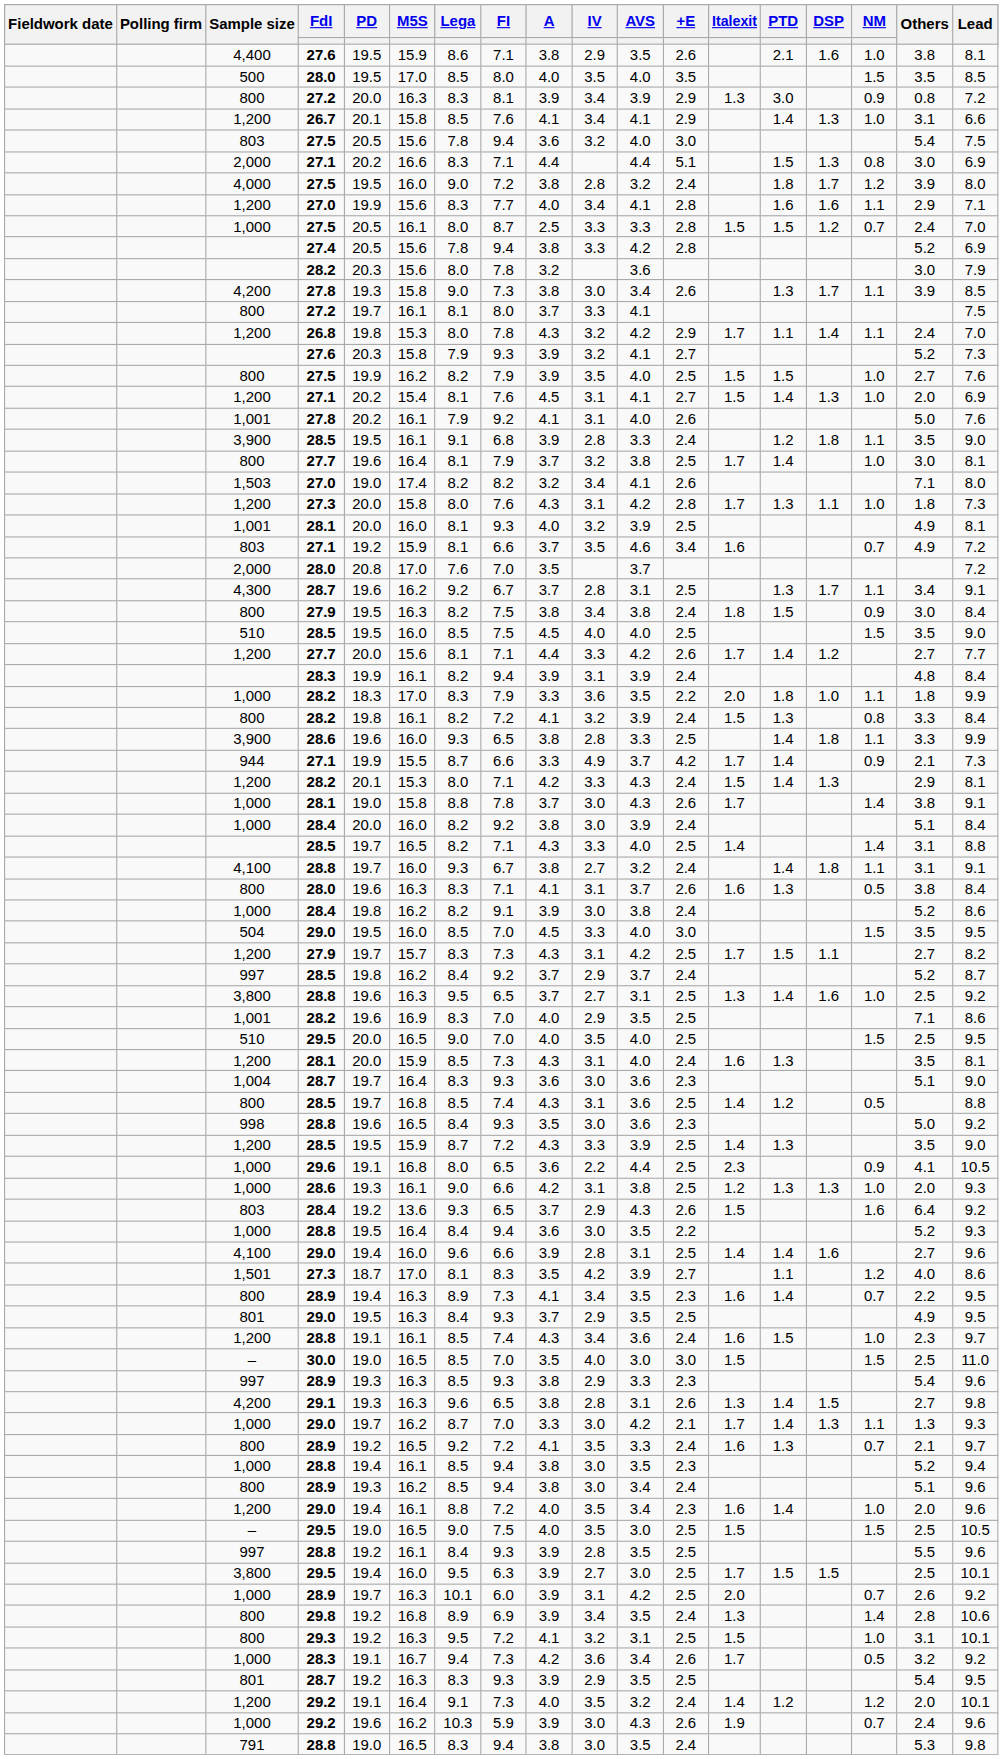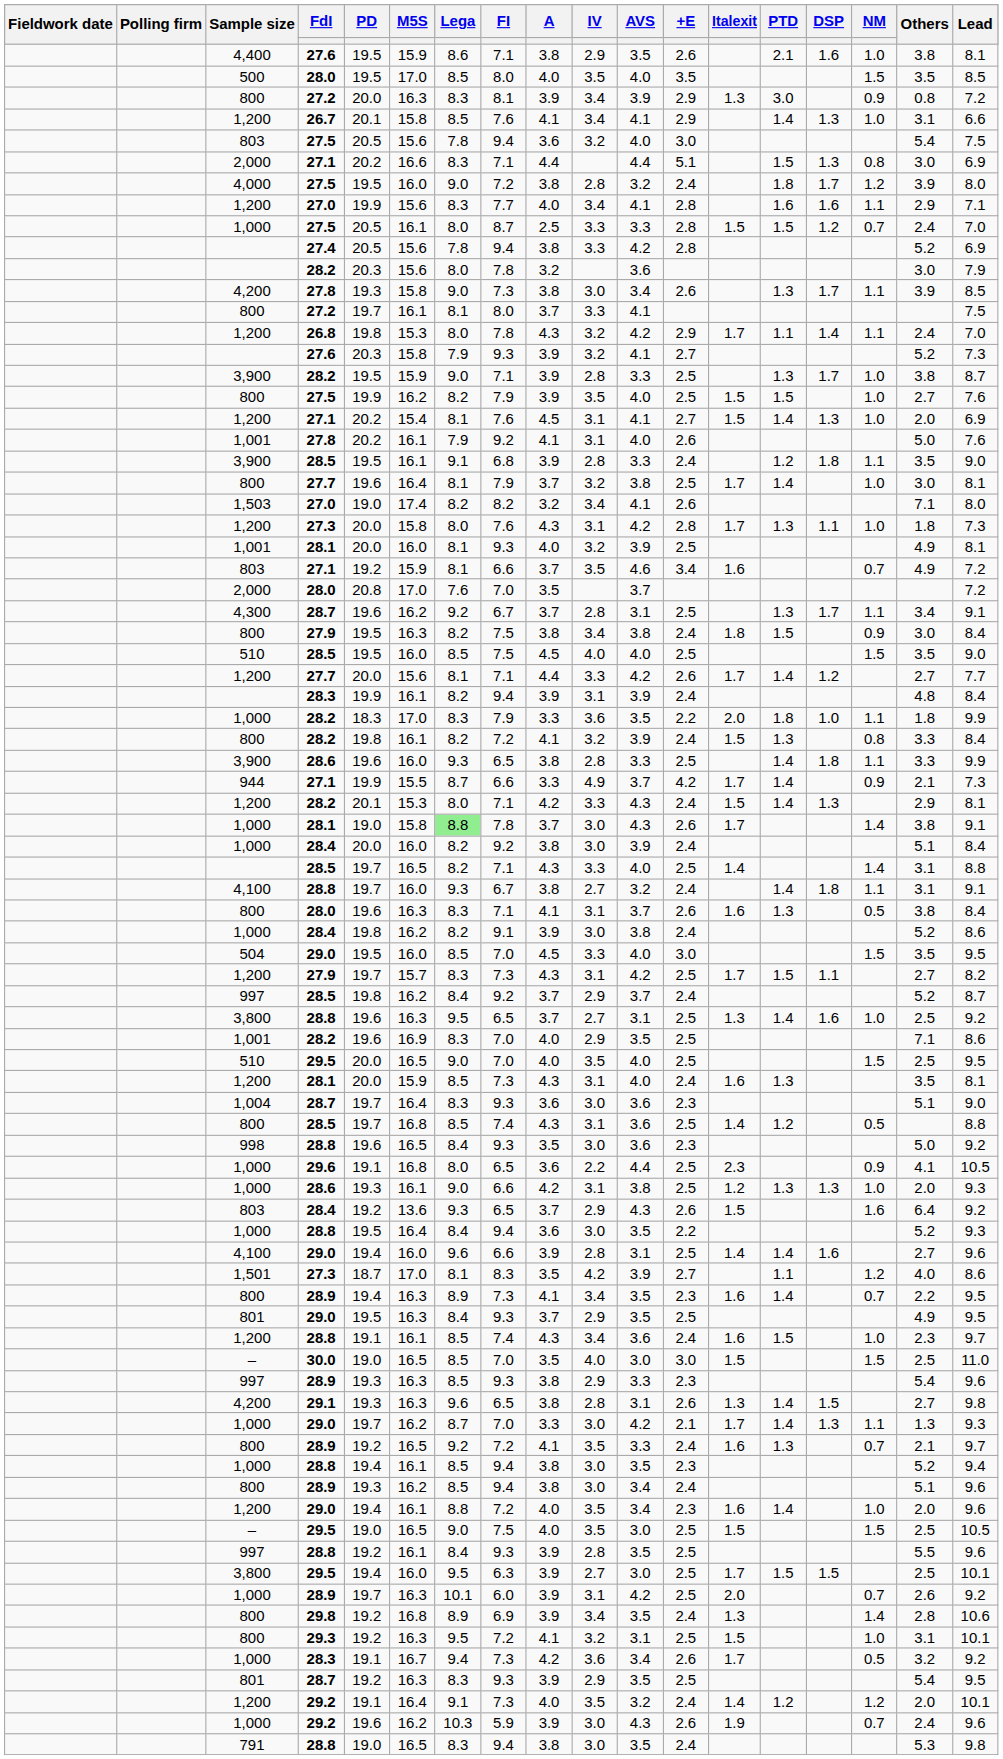+ row: (252, 376)
(458, 803) no background -> (458, 825) lightgreen background
- row: (252, 1145)
